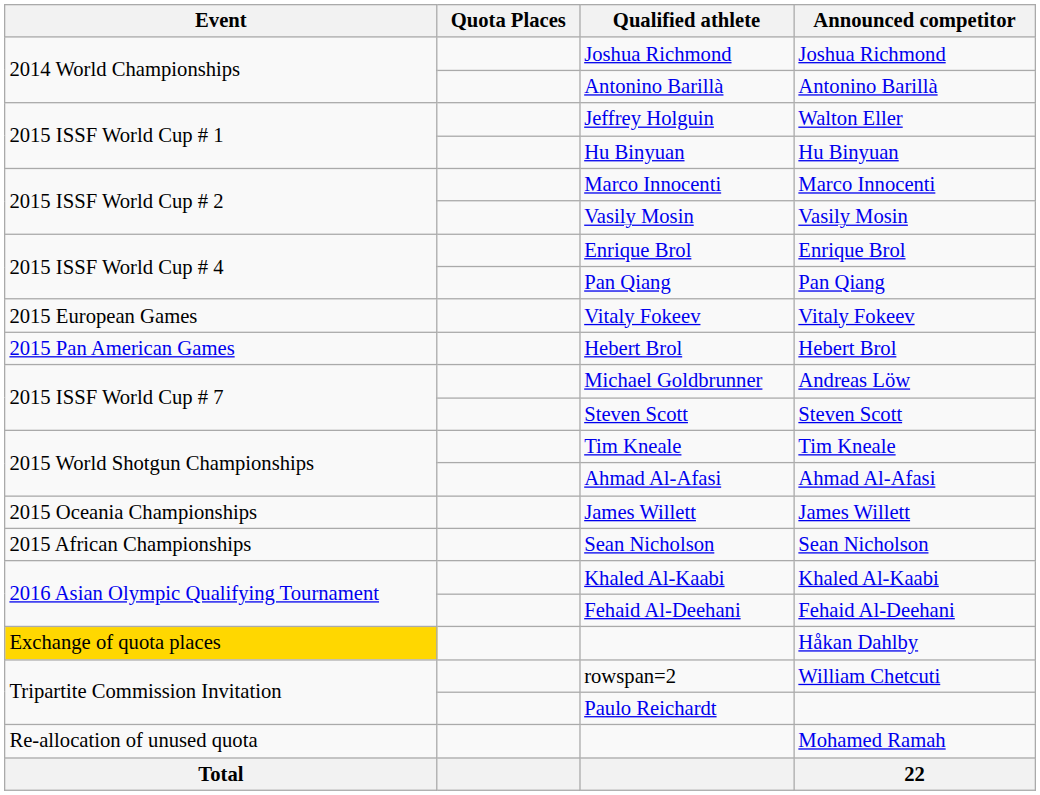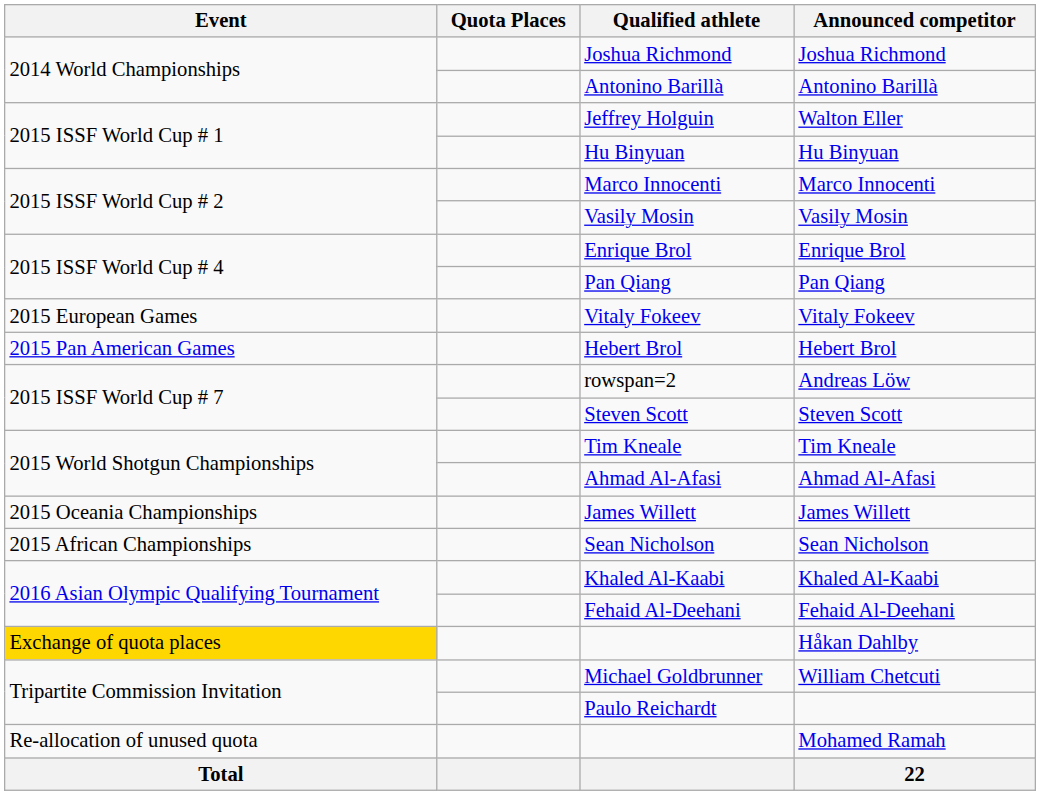(673, 380) Michael Goldbrunner -> (630, 380) rowspan=2
(630, 675) rowspan=2 -> (673, 675) Michael Goldbrunner
